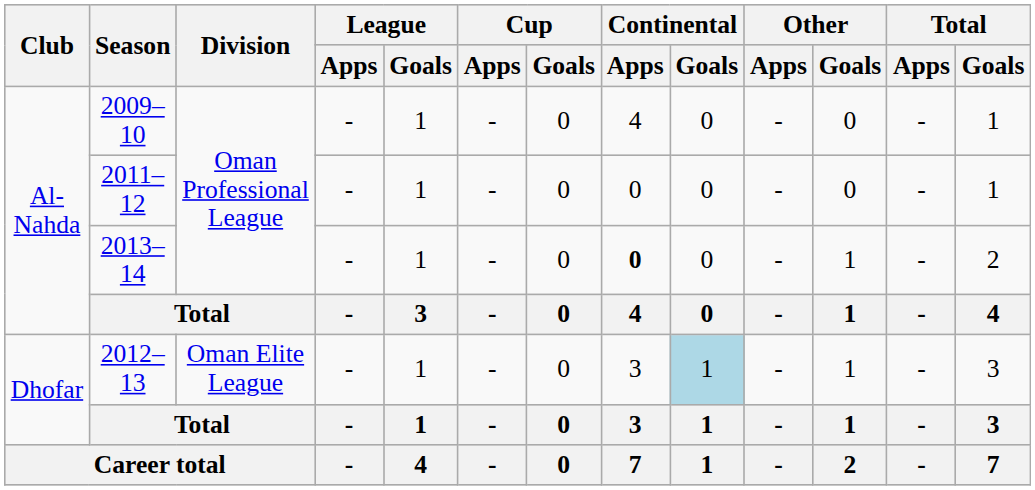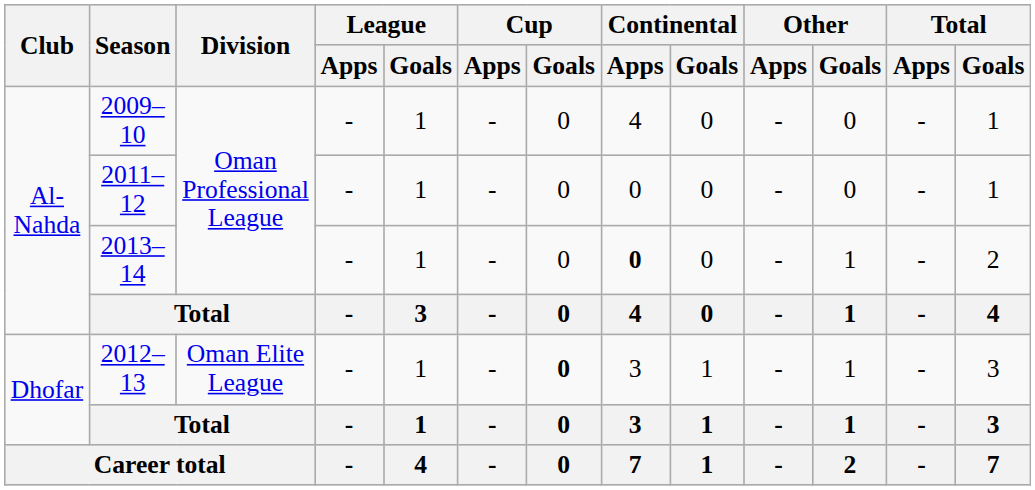(564, 369) normal -> (564, 369) bold
(707, 369) lightblue background -> (707, 369) no background
